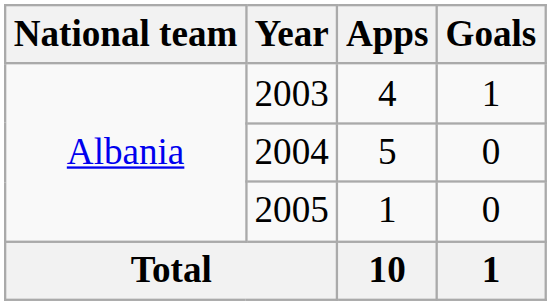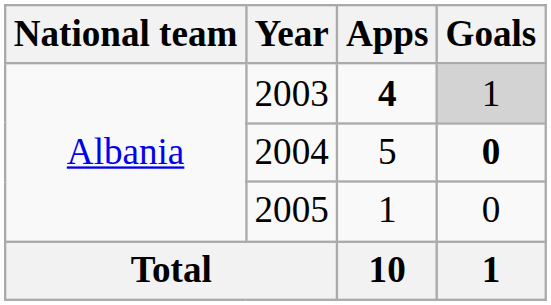(387, 92) normal -> (387, 92) bold
(491, 92) no background -> (491, 92) lightgrey background
(491, 151) normal -> (491, 151) bold
